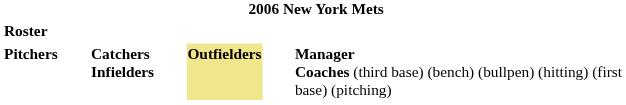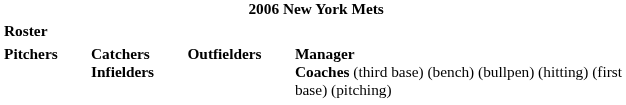(224, 53) khaki background -> (224, 53) no background
